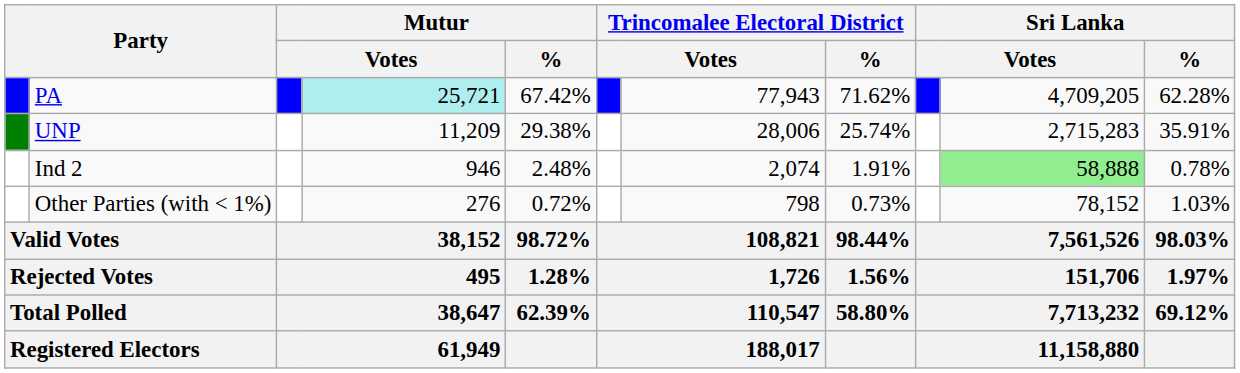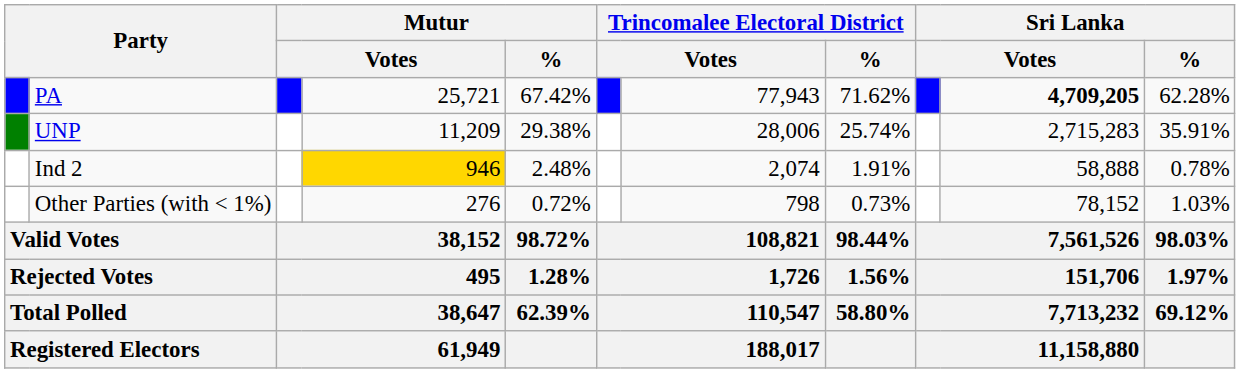(469, 95) paleturquoise background -> (469, 95) no background
(1093, 95) normal -> (1093, 95) bold
(483, 167) no background -> (483, 167) gold background
(1108, 167) lightgreen background -> (1108, 167) no background
